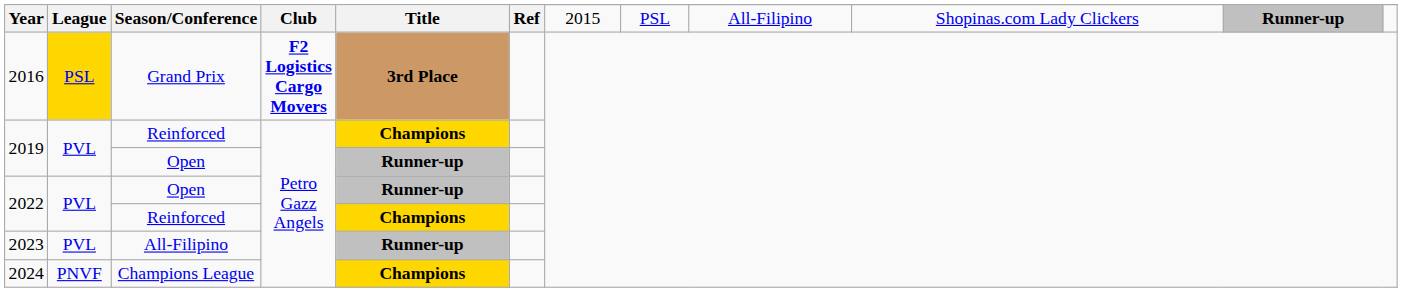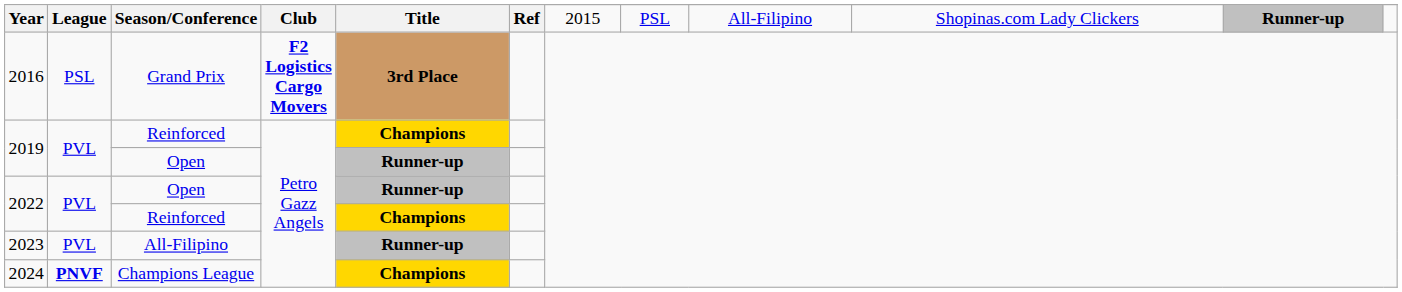(79, 76) gold background -> (79, 76) no background
(79, 273) normal -> (79, 273) bold
